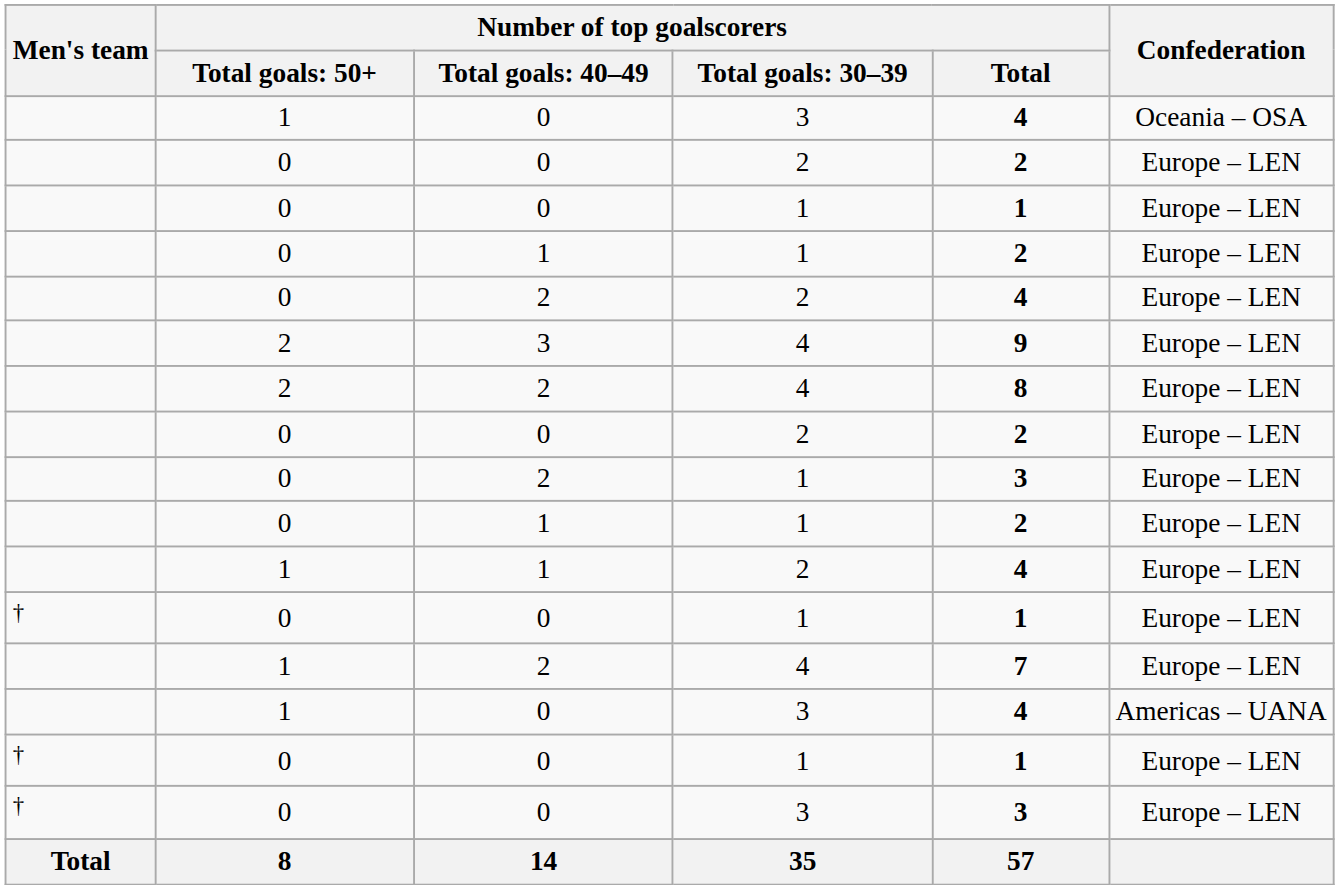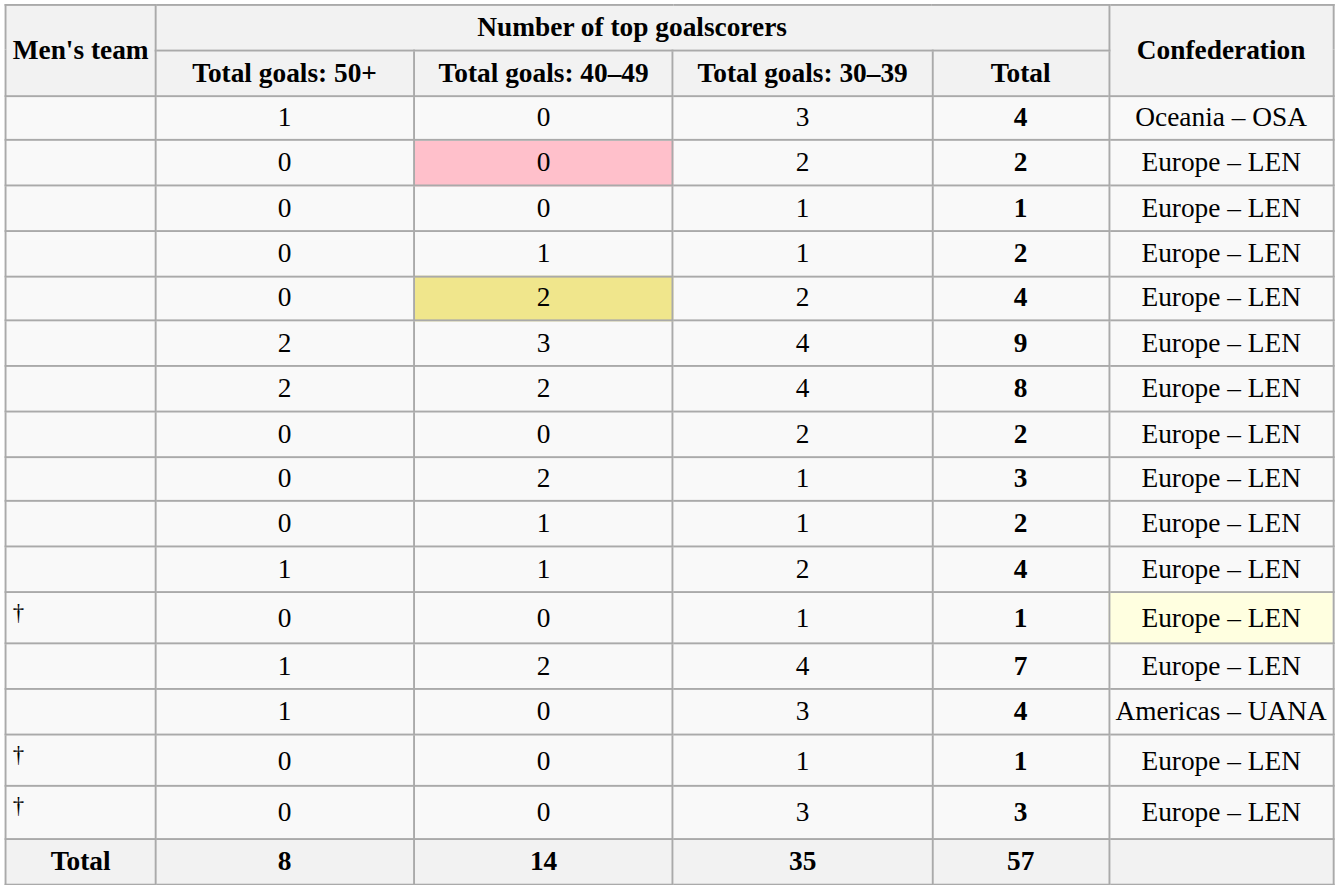(544, 162) no background -> (544, 162) pink background
(544, 298) no background -> (544, 298) khaki background
(1221, 617) no background -> (1221, 617) lightyellow background
